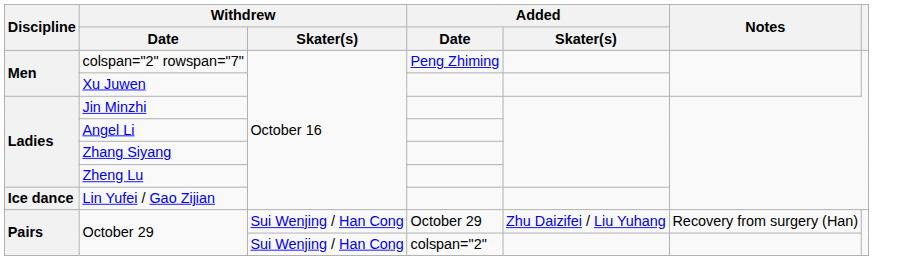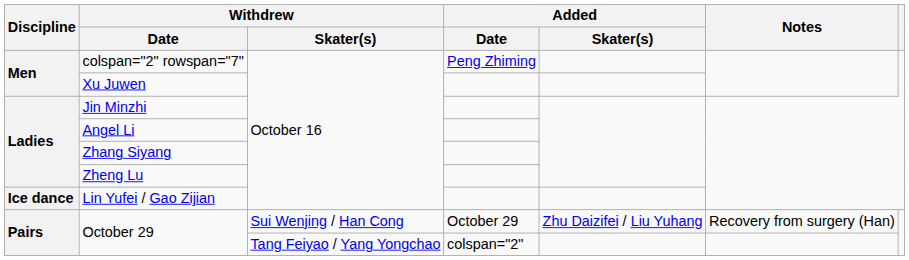(327, 244) Sui Wenjing / Han Cong -> (345, 244) Tang Feiyao / Yang Yongchao
